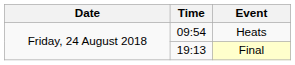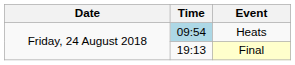(191, 32) no background -> (191, 32) lightblue background
